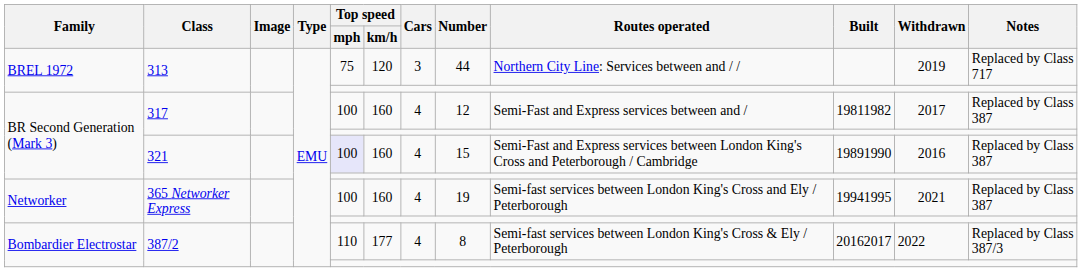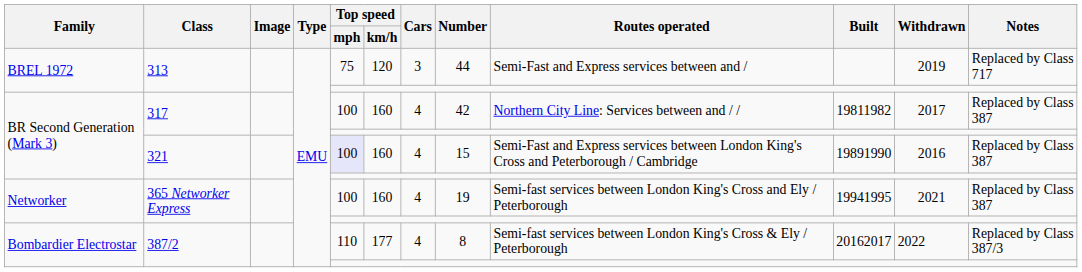(617, 66) Northern City Line: Services between and / / -> (620, 66) Semi-Fast and Express services between and /
(463, 110) 12 -> (463, 110) 42
(620, 110) Semi-Fast and Express services between and / -> (617, 110) Northern City Line: Services between and / /
